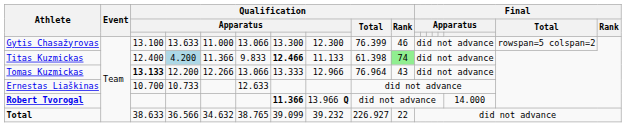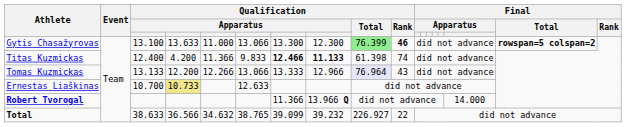(371, 43) no background -> (371, 43) lightgreen background
(403, 43) normal -> (403, 43) bold
(546, 43) normal -> (546, 43) bold
(183, 57) lightblue background -> (183, 57) no background
(328, 57) normal -> (328, 57) bold
(403, 57) lightgreen background -> (403, 57) no background
(148, 72) bold -> (148, 72) normal
(371, 72) no background -> (371, 72) lavender background
(183, 86) no background -> (183, 86) khaki background
(288, 100) bold -> (288, 100) normal
